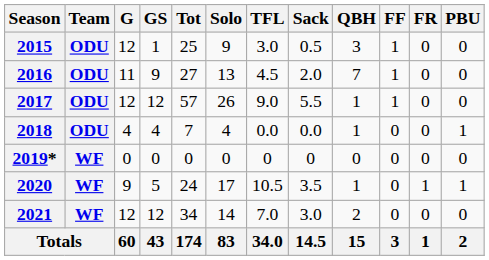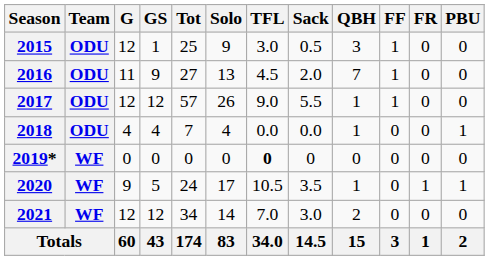(267, 158) normal -> (267, 158) bold
